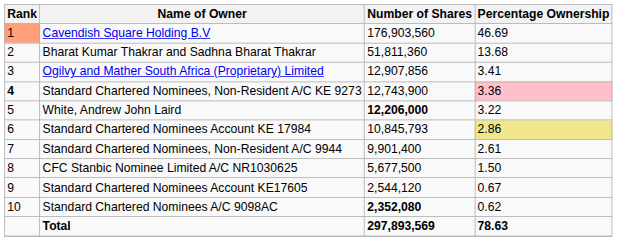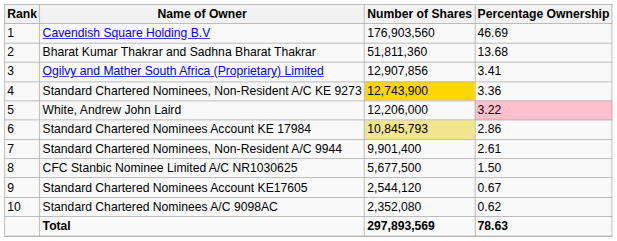(11, 33) lightsalmon background -> (11, 33) no background
(11, 91) bold -> (11, 91) normal
(398, 91) no background -> (398, 91) gold background
(489, 91) pink background -> (489, 91) no background
(398, 110) bold -> (398, 110) normal
(489, 110) no background -> (489, 110) pink background
(398, 129) no background -> (398, 129) khaki background
(489, 129) khaki background -> (489, 129) no background
(394, 206) bold -> (394, 206) normal
